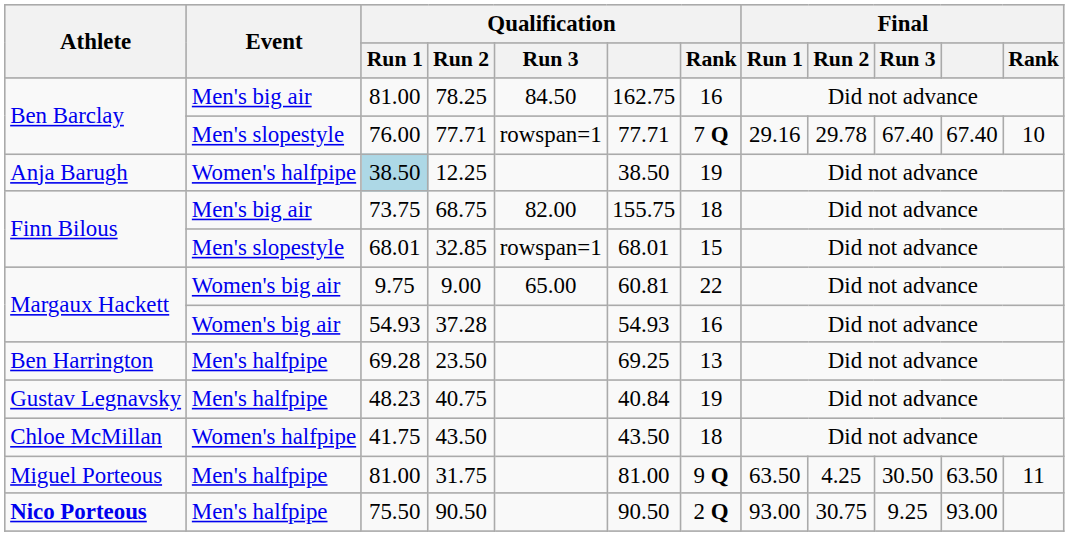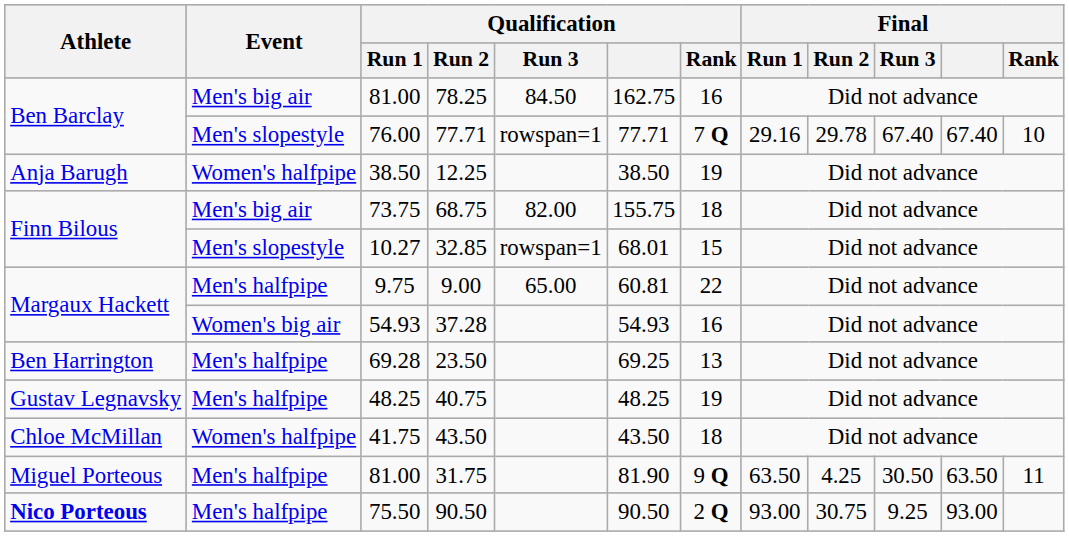(395, 172) lightblue background -> (395, 172) no background
(395, 248) 68.01 -> (395, 248) 10.27
(266, 286) Women's big air -> (260, 286) Men's halfpipe
(395, 399) 48.23 -> (395, 399) 48.25
(644, 399) 40.84 -> (644, 399) 48.25
(644, 474) 81.00 -> (644, 474) 81.90
